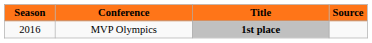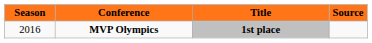(124, 29) normal -> (124, 29) bold
